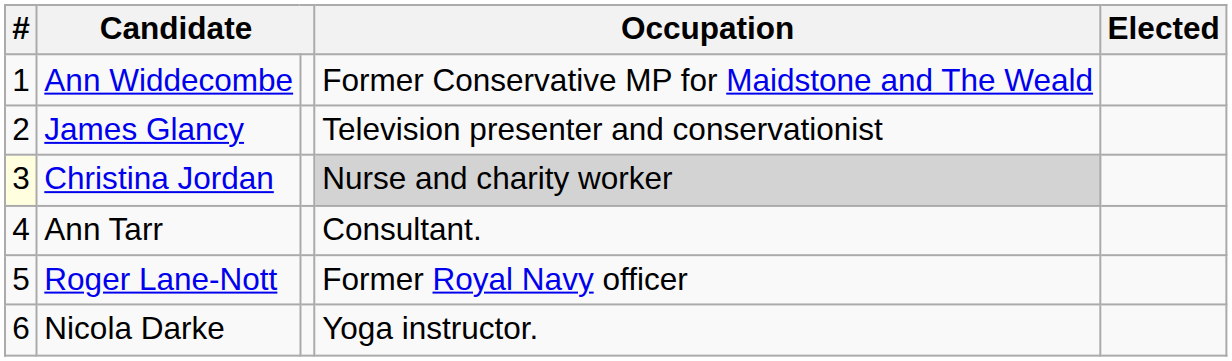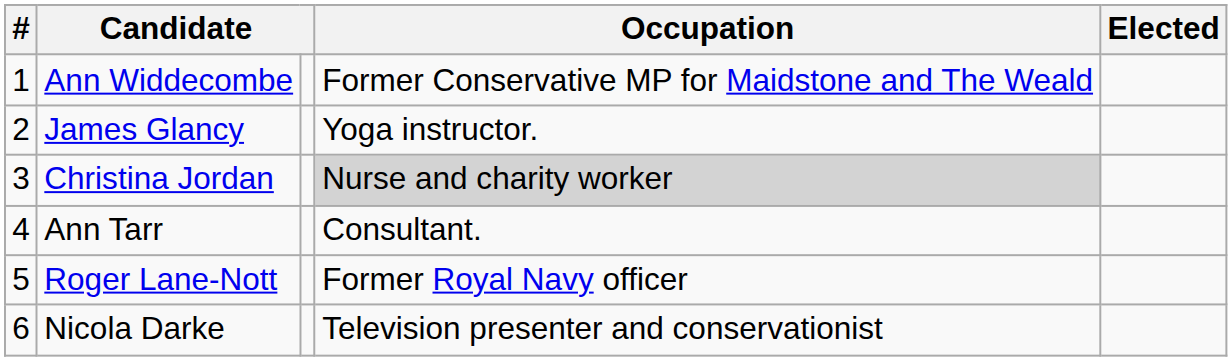(603, 129) Television presenter and conservationist -> (430, 129) Yoga instructor.
(21, 179) lightyellow background -> (21, 179) no background
(430, 329) Yoga instructor. -> (603, 329) Television presenter and conservationist
